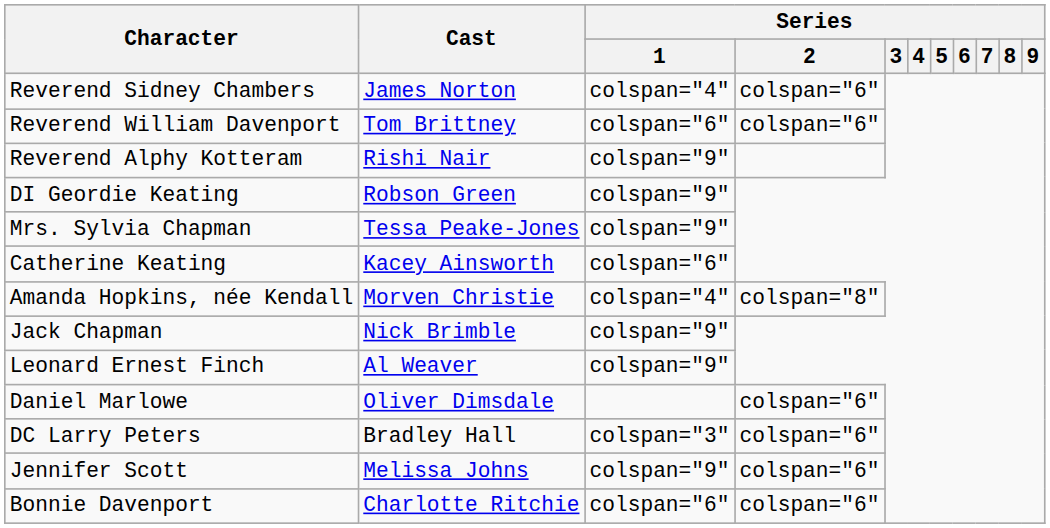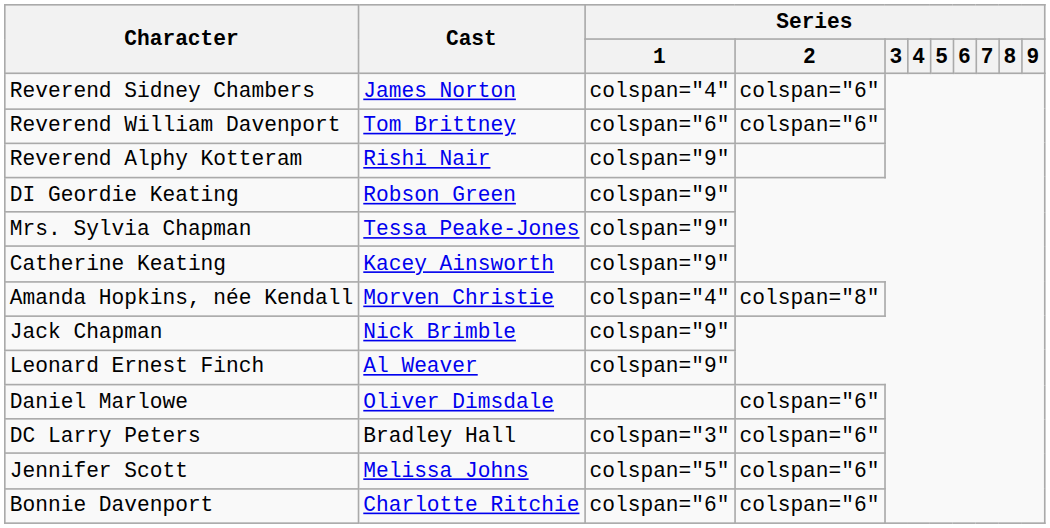(660, 264) colspan="6" -> (660, 264) colspan="9"
(660, 471) colspan="9" -> (660, 471) colspan="5"
